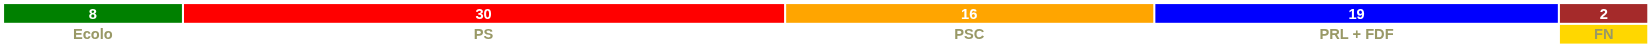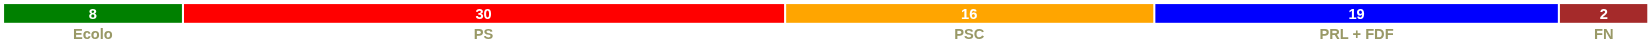(1604, 34) gold background -> (1604, 34) no background
